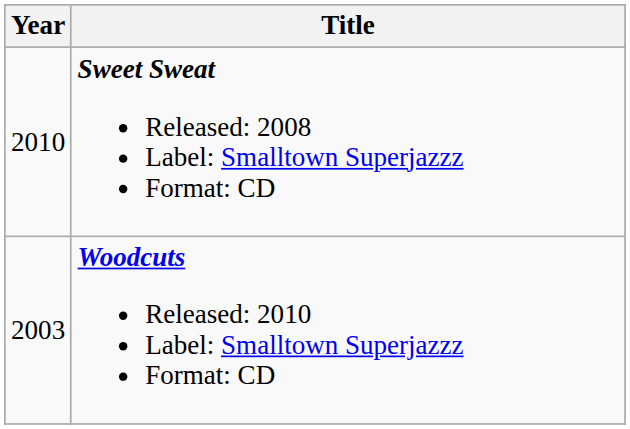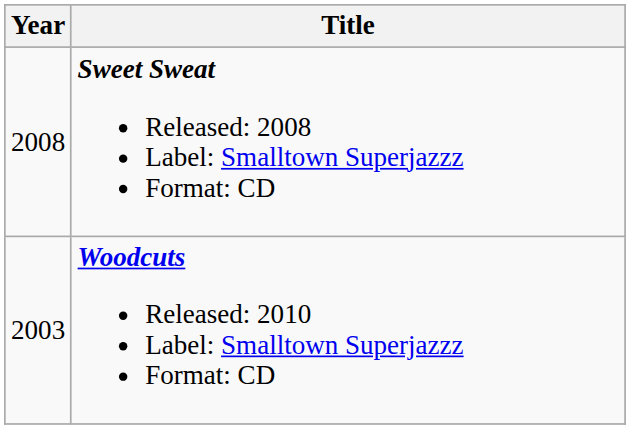(38, 141) 2010 -> (38, 141) 2008
